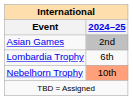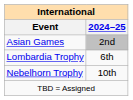(107, 73) lightsalmon background -> (107, 73) no background
